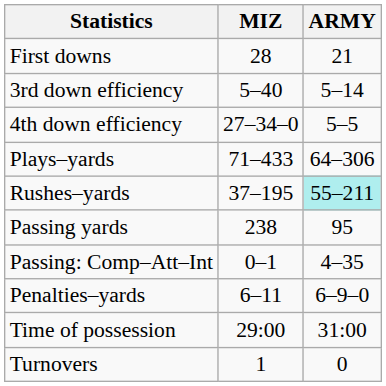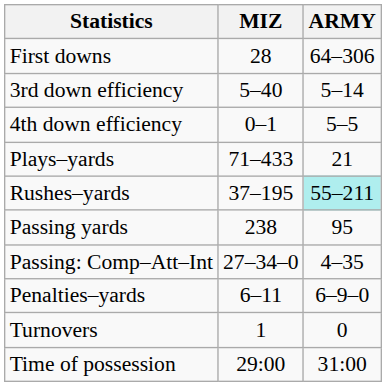(342, 55) 21 -> (342, 55) 64–306
(261, 124) 27–34–0 -> (261, 124) 0–1
(342, 158) 64–306 -> (342, 158) 21
(261, 261) 0–1 -> (261, 261) 27–34–0
rows swapped: (54, 364) <-> (93, 329)
